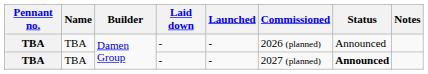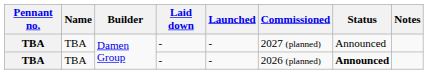(291, 43) 2026 (planned) -> (291, 43) 2027 (planned)
(291, 60) 2027 (planned) -> (291, 60) 2026 (planned)
